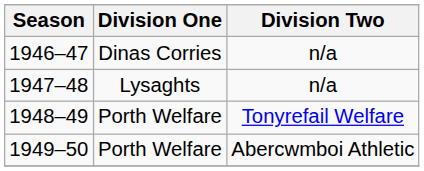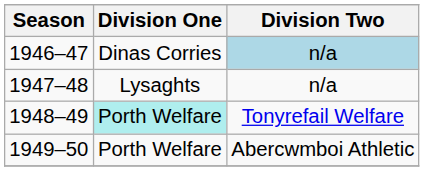(323, 52) no background -> (323, 52) lightblue background
(160, 117) no background -> (160, 117) paleturquoise background
